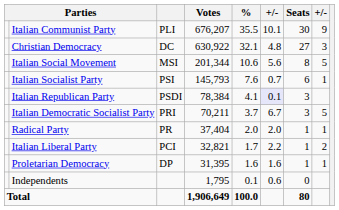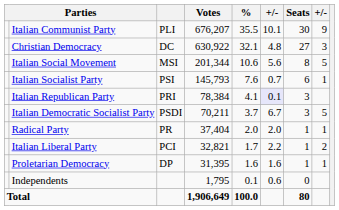(171, 96) PSDI -> (168, 96) PRI
(168, 113) PRI -> (171, 113) PSDI
